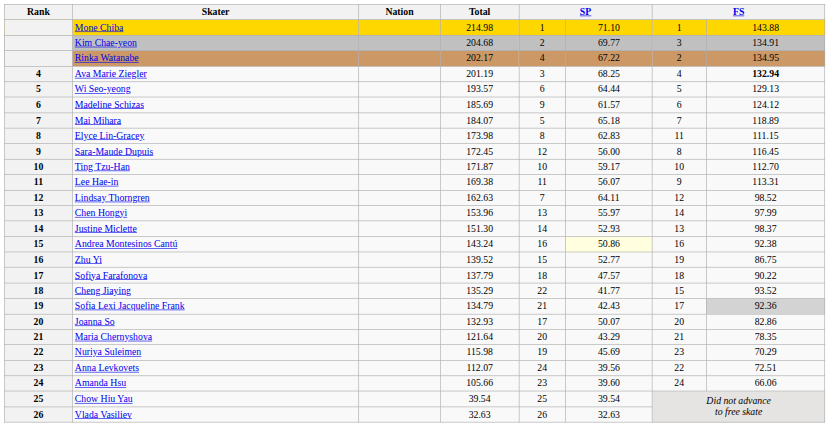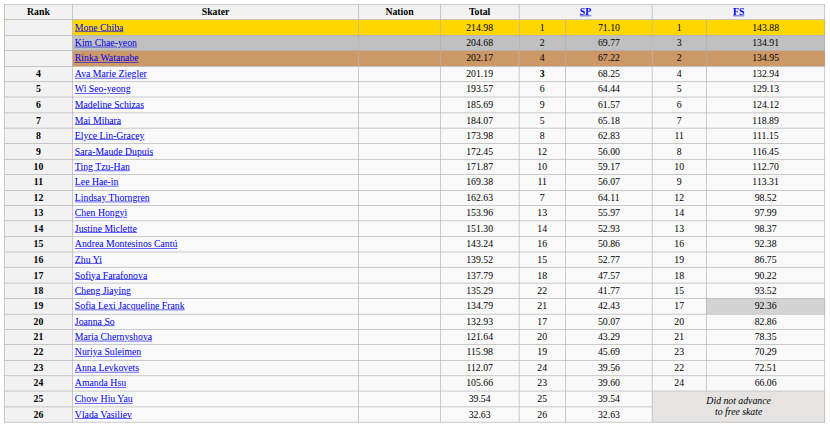(542, 74) normal -> (542, 74) bold
(766, 74) bold -> (766, 74) normal
(609, 244) lightyellow background -> (609, 244) no background
